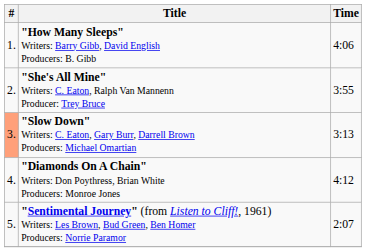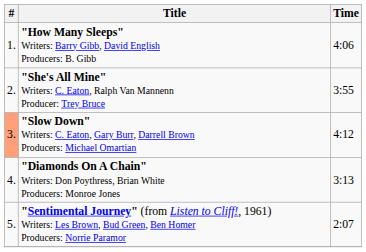(344, 135) 3:13 -> (344, 135) 4:12
(344, 179) 4:12 -> (344, 179) 3:13
